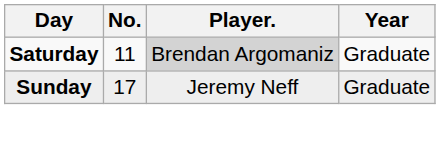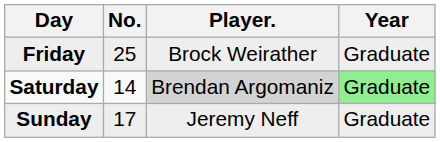+ row: (54, 53)
(125, 53) 11 -> (125, 86) 14
(387, 53) no background -> (387, 86) lightgreen background
